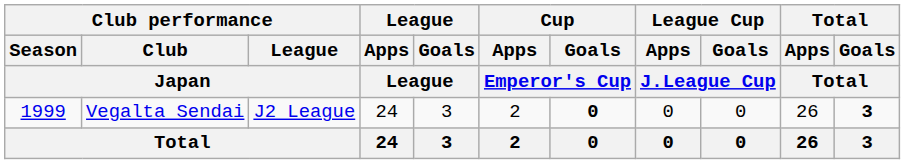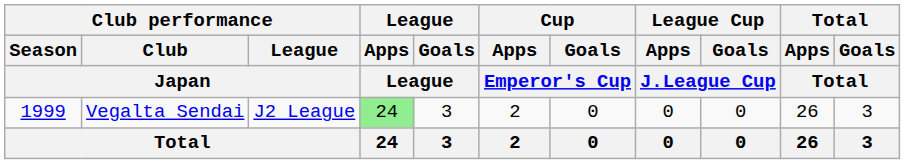(387, 112) no background -> (387, 112) lightgreen background
(593, 112) bold -> (593, 112) normal
(867, 112) bold -> (867, 112) normal
